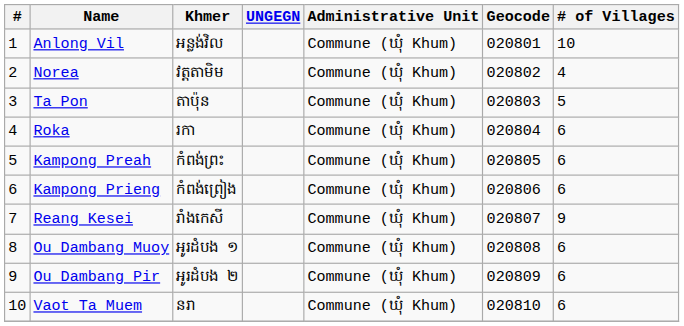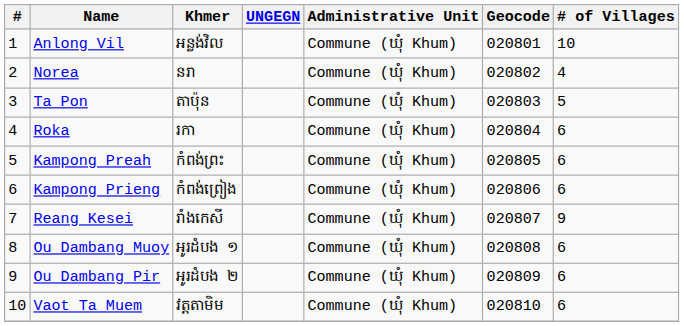(200, 73) វត្ដតាមិម -> (186, 73) នរា
(186, 307) នរា -> (200, 307) វត្ដតាមិម
